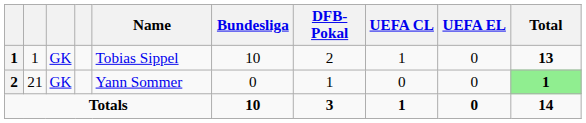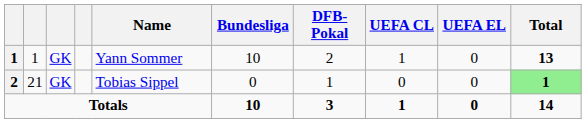(137, 57) Tobias Sippel -> (139, 57) Yann Sommer
(139, 81) Yann Sommer -> (137, 81) Tobias Sippel
